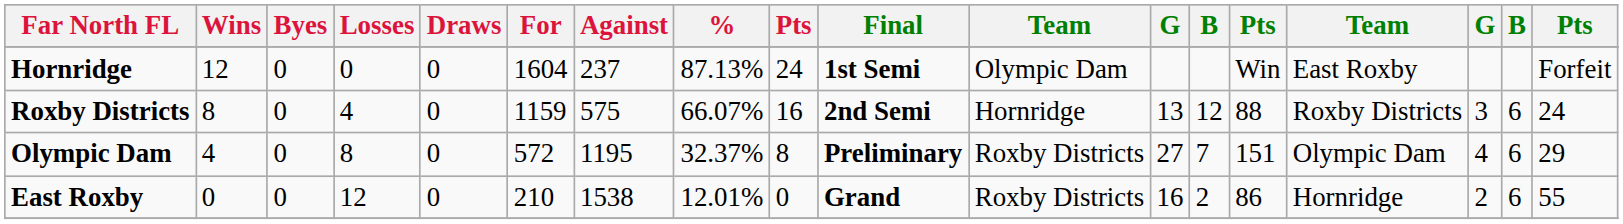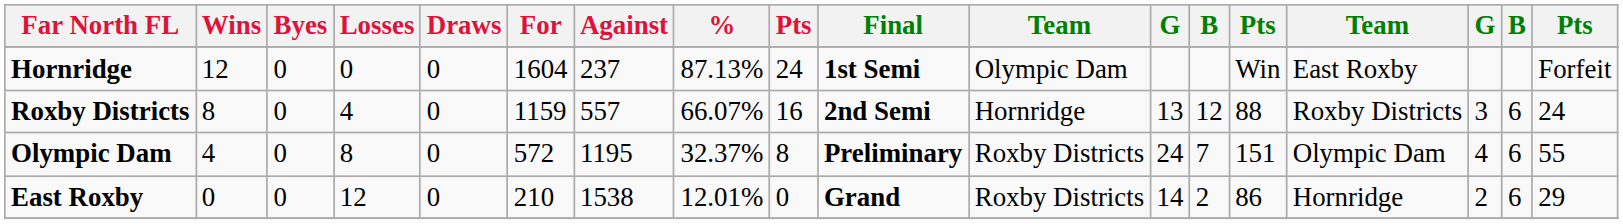(600, 111) 575 -> (600, 111) 557
(1170, 153) 27 -> (1170, 153) 24
(1552, 153) 29 -> (1552, 153) 55
(1170, 196) 16 -> (1170, 196) 14
(1552, 196) 55 -> (1552, 196) 29
